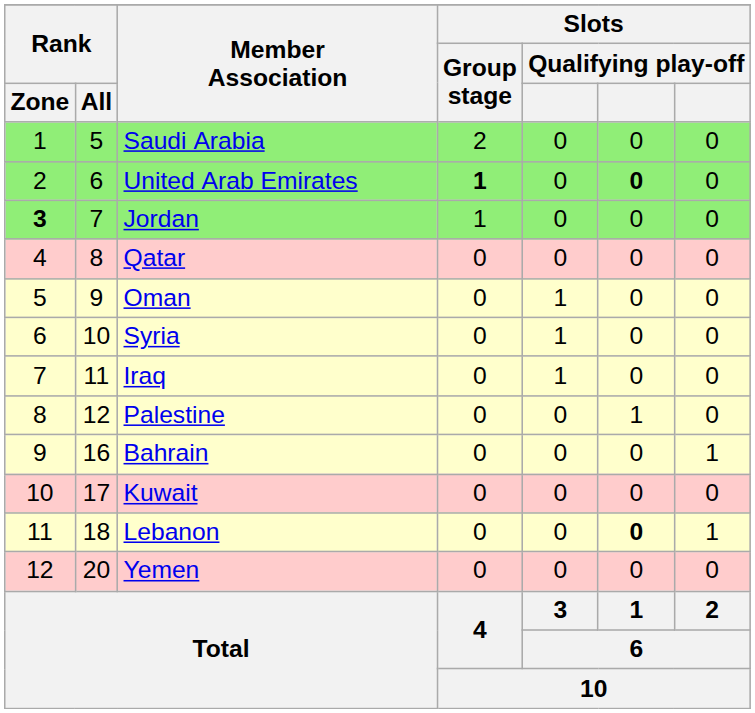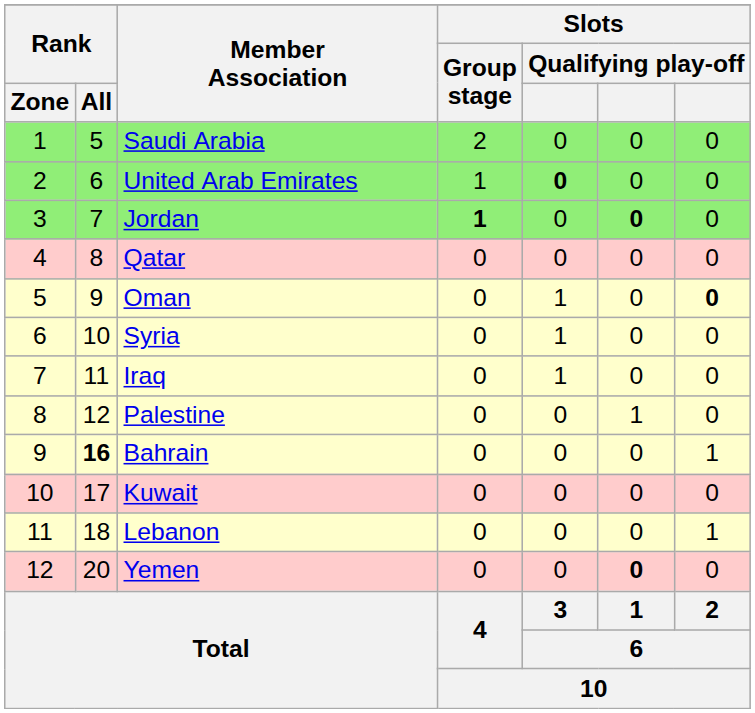(480, 180) bold -> (480, 180) normal
(560, 180) normal -> (560, 180) bold
(636, 180) bold -> (636, 180) normal
(40, 219) bold -> (40, 219) normal
(480, 219) normal -> (480, 219) bold
(636, 219) normal -> (636, 219) bold
(712, 297) normal -> (712, 297) bold
(96, 453) normal -> (96, 453) bold
(636, 532) bold -> (636, 532) normal
(636, 571) normal -> (636, 571) bold
